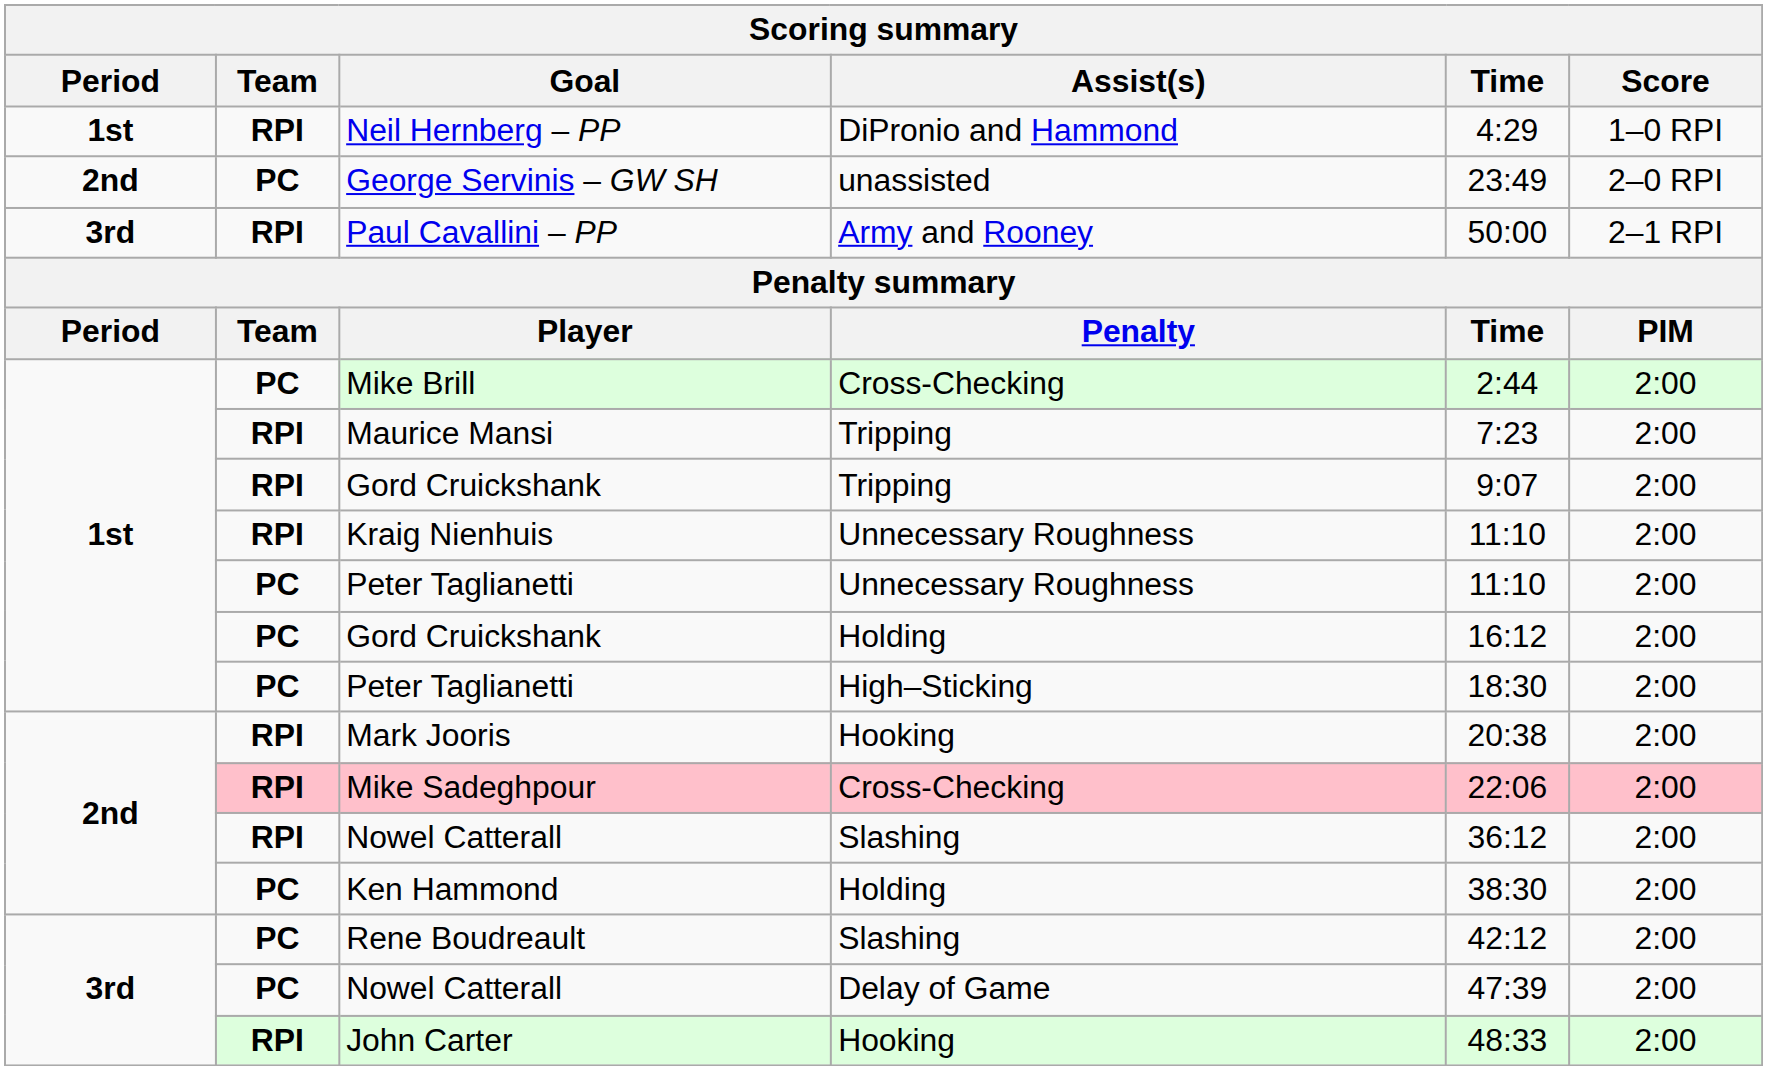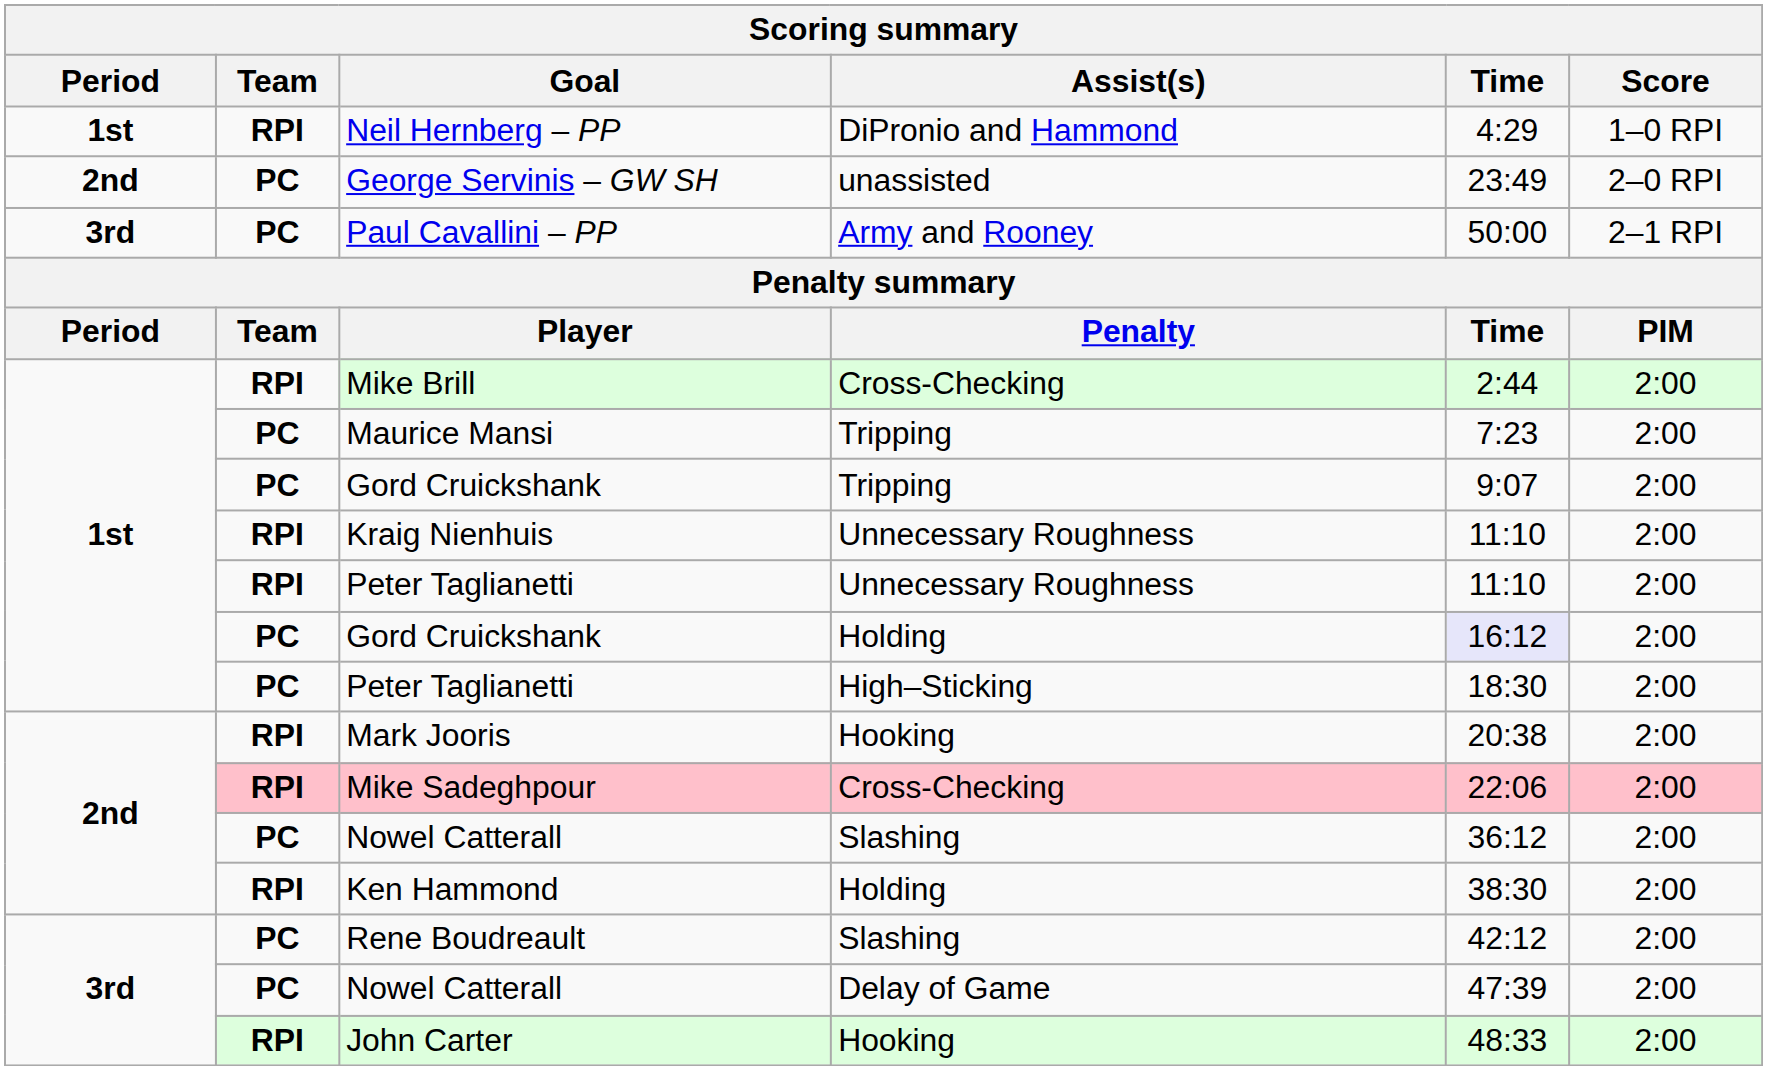(277, 231) RPI -> (277, 231) PC
(277, 383) PC -> (277, 383) RPI
(277, 433) RPI -> (277, 433) PC
(277, 484) RPI -> (277, 484) PC
(277, 585) PC -> (277, 585) RPI
(1507, 635) no background -> (1507, 635) lavender background
(277, 837) RPI -> (277, 837) PC
(277, 888) PC -> (277, 888) RPI
